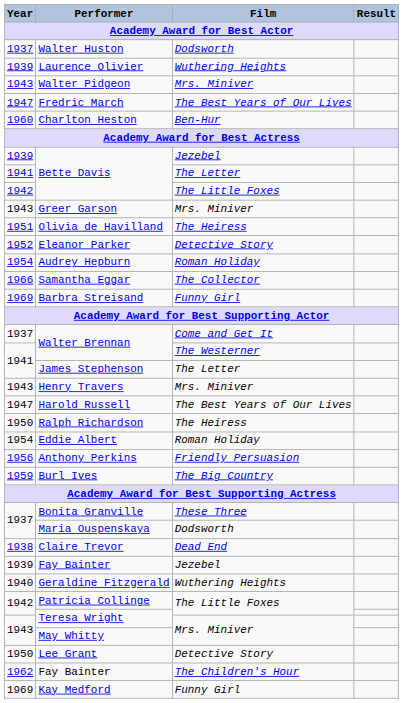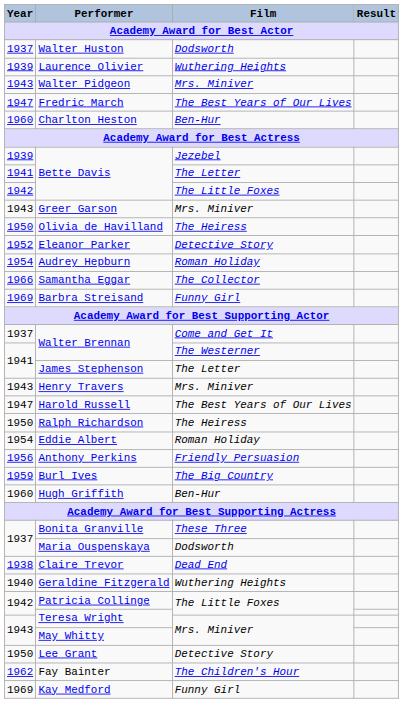(20, 227) 1951 -> (20, 227) 1950
+ row: (81, 494)
- row: (74, 565)
